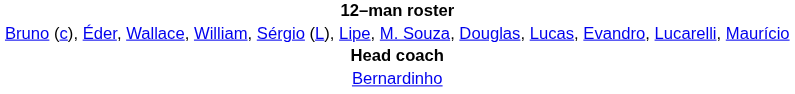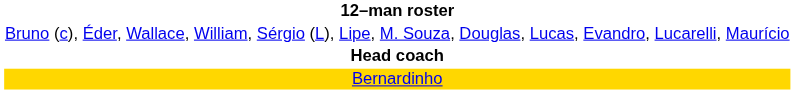(397, 79) no background -> (397, 79) gold background
